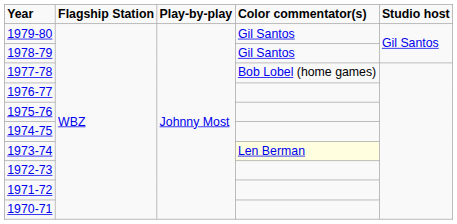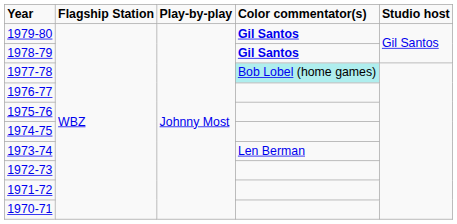(266, 33) normal -> (268, 33) bold
(266, 53) normal -> (268, 53) bold
(307, 72) no background -> (307, 72) paleturquoise background
(271, 151) lightyellow background -> (271, 151) no background
